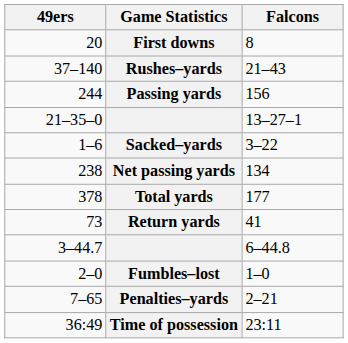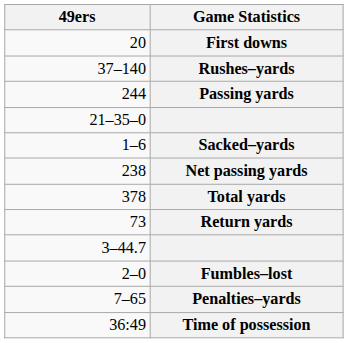- column: (293, 17)
